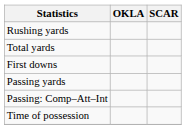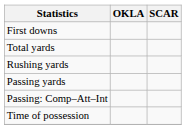rows swapped: (32, 64) <-> (38, 30)
